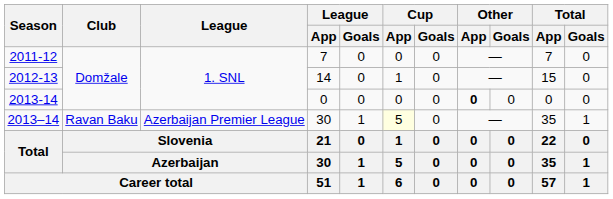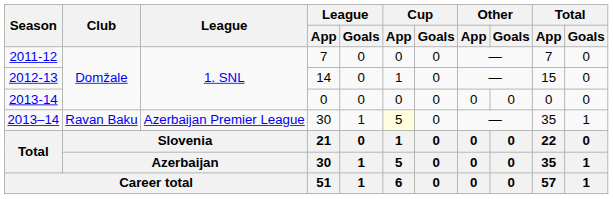(474, 99) bold -> (474, 99) normal
